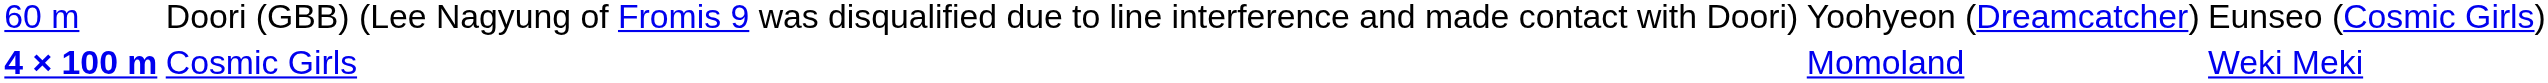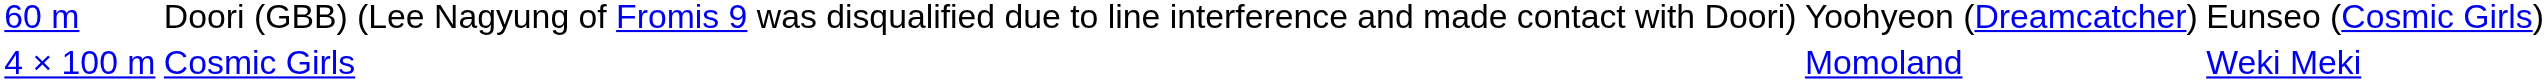(81, 63) bold -> (80, 63) normal
